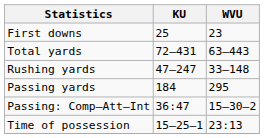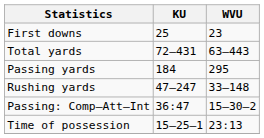rows swapped: (51, 69) <-> (51, 88)
